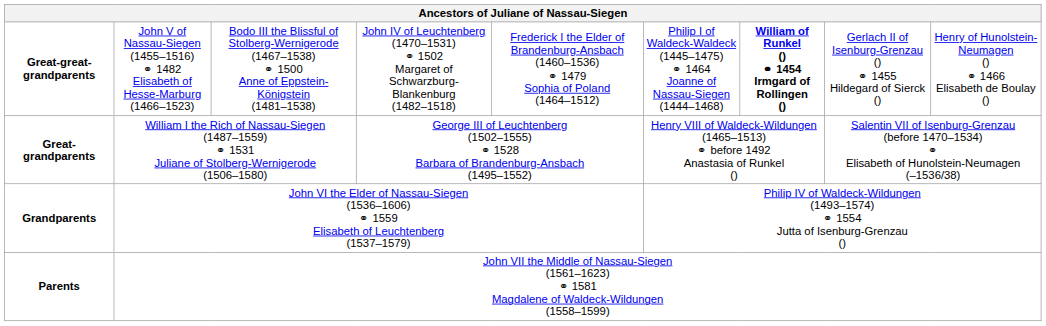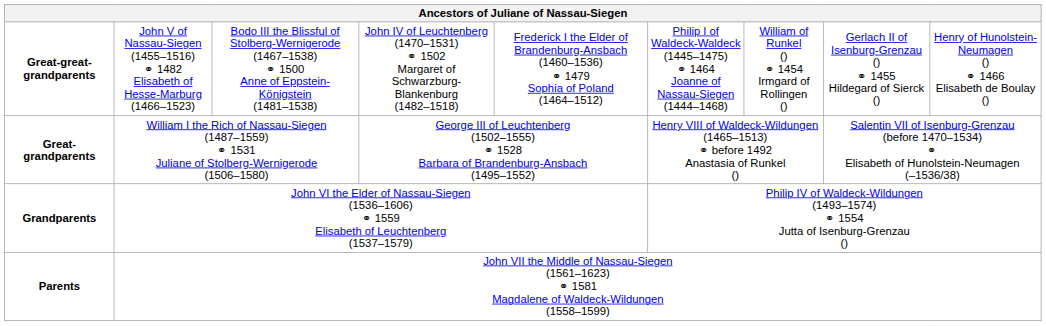(782, 68) bold -> (784, 68) normal
